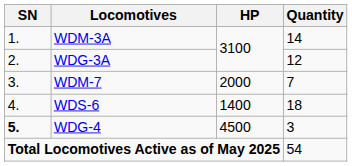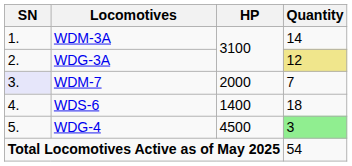(294, 60) no background -> (294, 60) khaki background
(14, 82) no background -> (14, 82) lavender background
(14, 127) bold -> (14, 127) normal
(290, 127) no background -> (290, 127) lightgreen background
